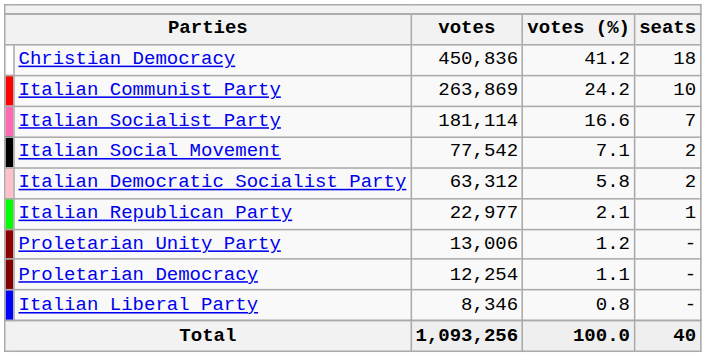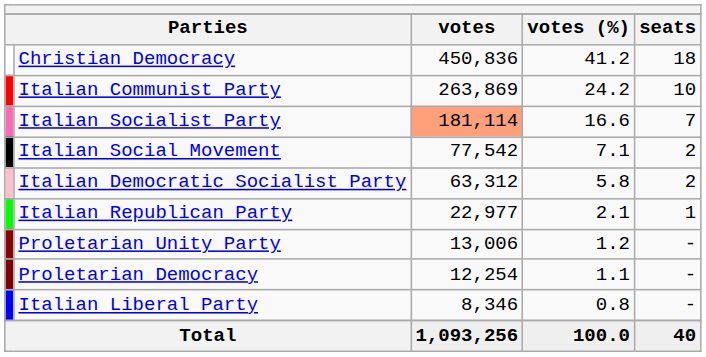(478, 122) no background -> (478, 122) lightsalmon background
